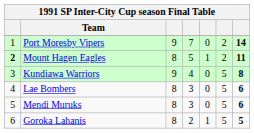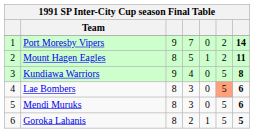(13, 58) bold -> (13, 58) normal
(224, 89) no background -> (224, 89) lightsalmon background
